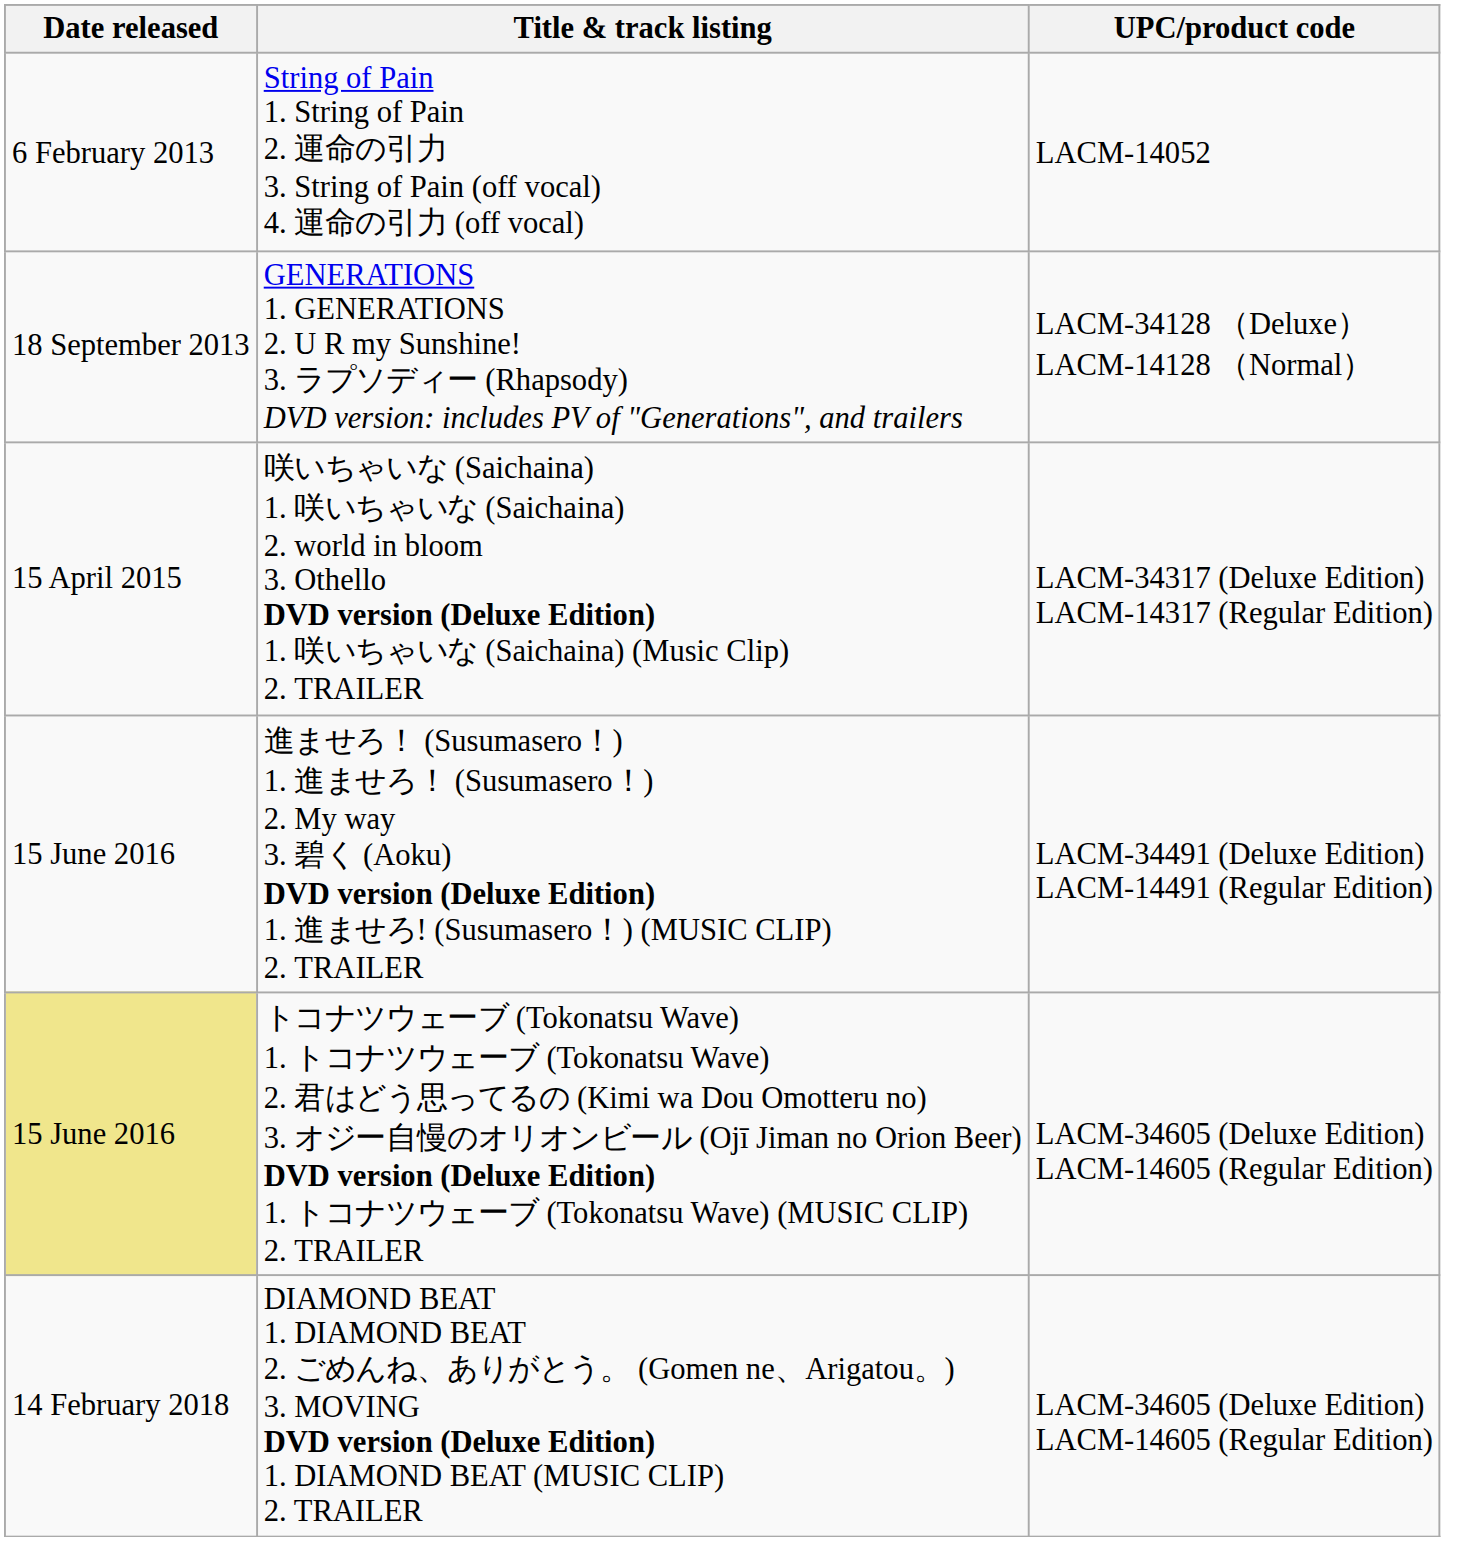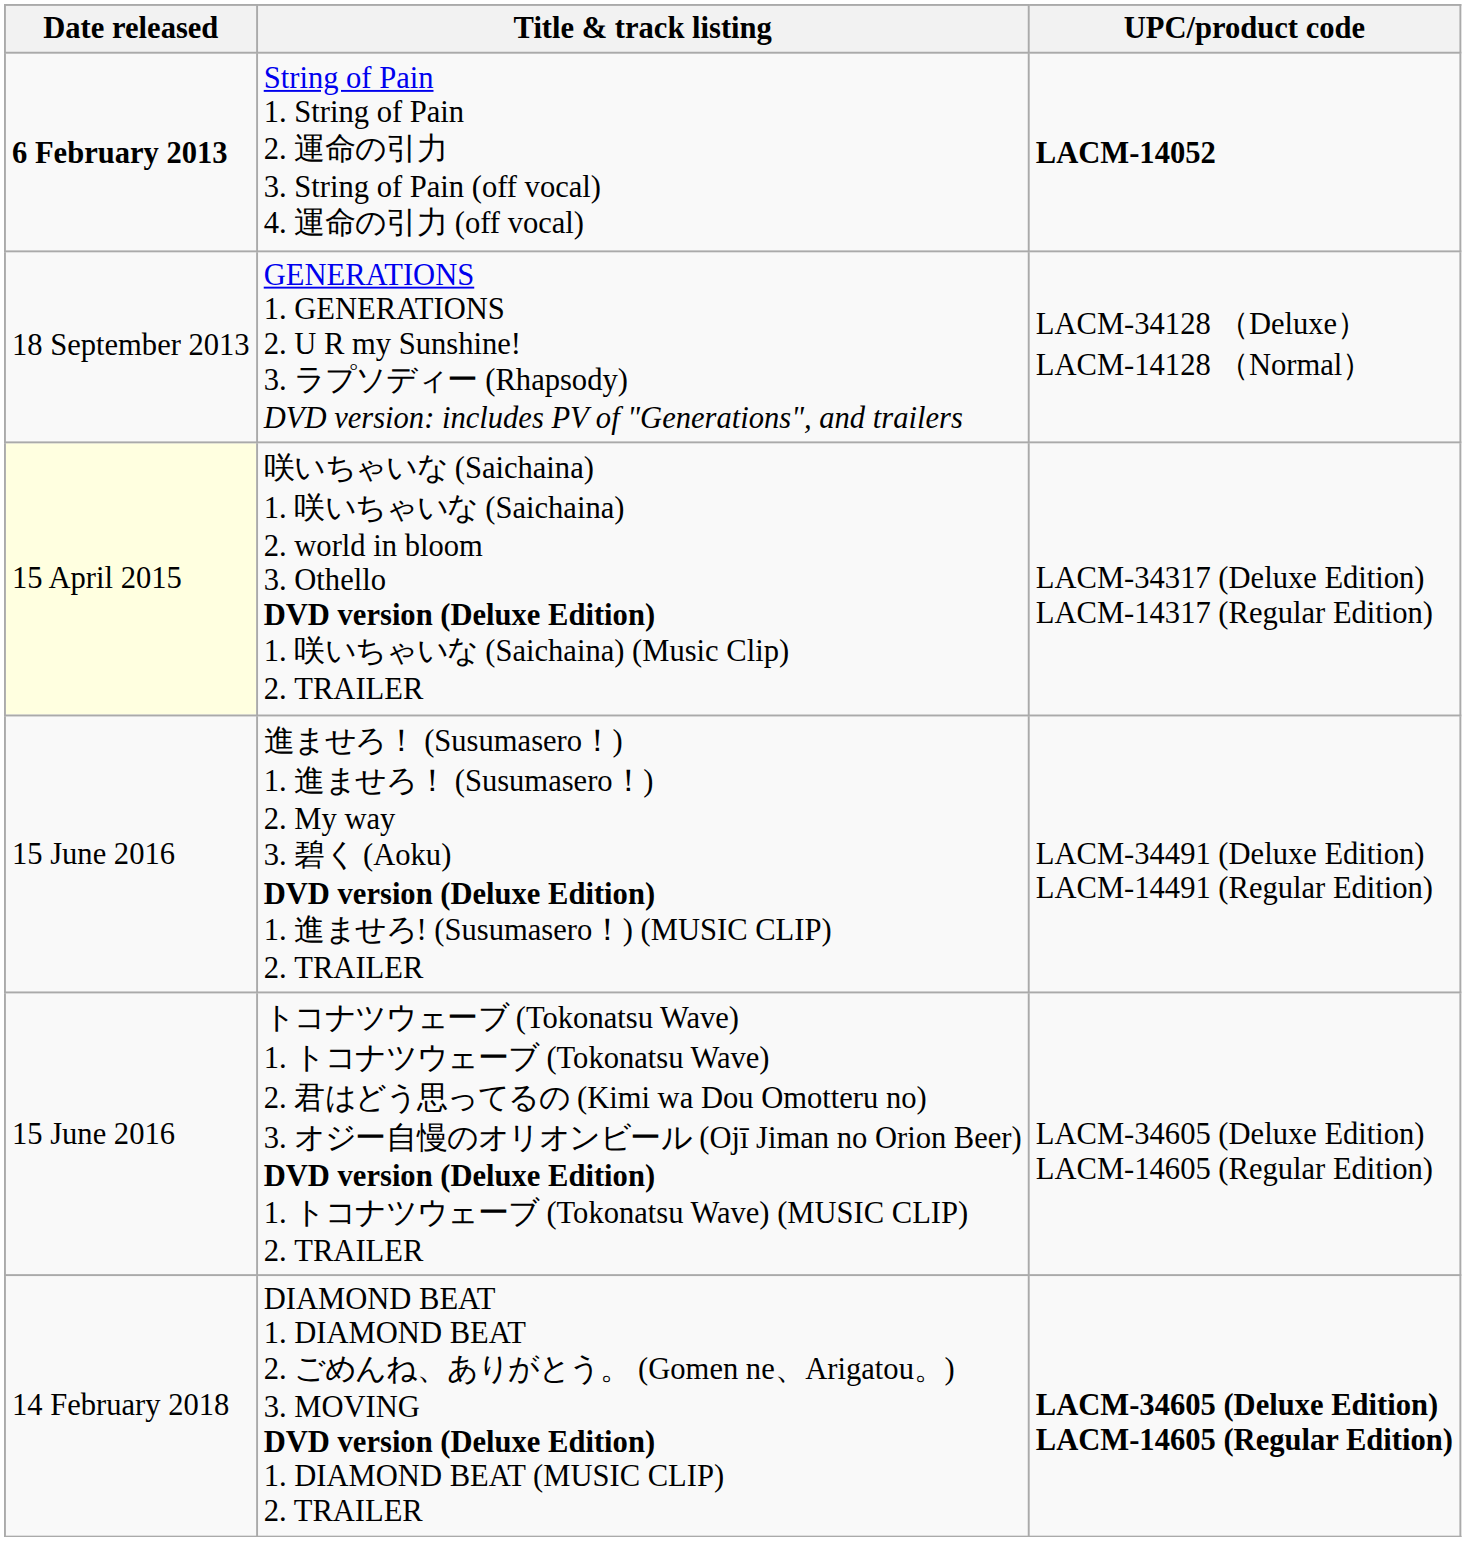(113, 151) normal -> (120, 151) bold
(1123, 151) normal -> (1126, 151) bold
(97, 578) no background -> (97, 578) lightyellow background
(93, 1133) khaki background -> (93, 1133) no background
(1234, 1422) normal -> (1244, 1422) bold
